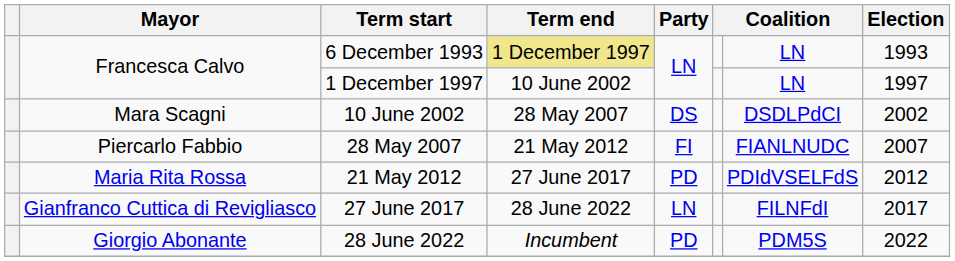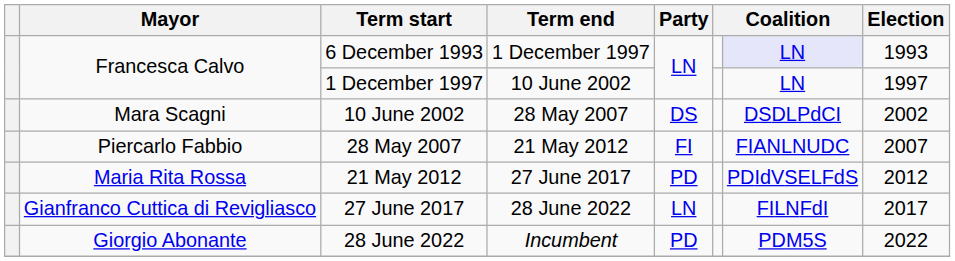(571, 51) khaki background -> (571, 51) no background
(792, 51) no background -> (792, 51) lavender background
